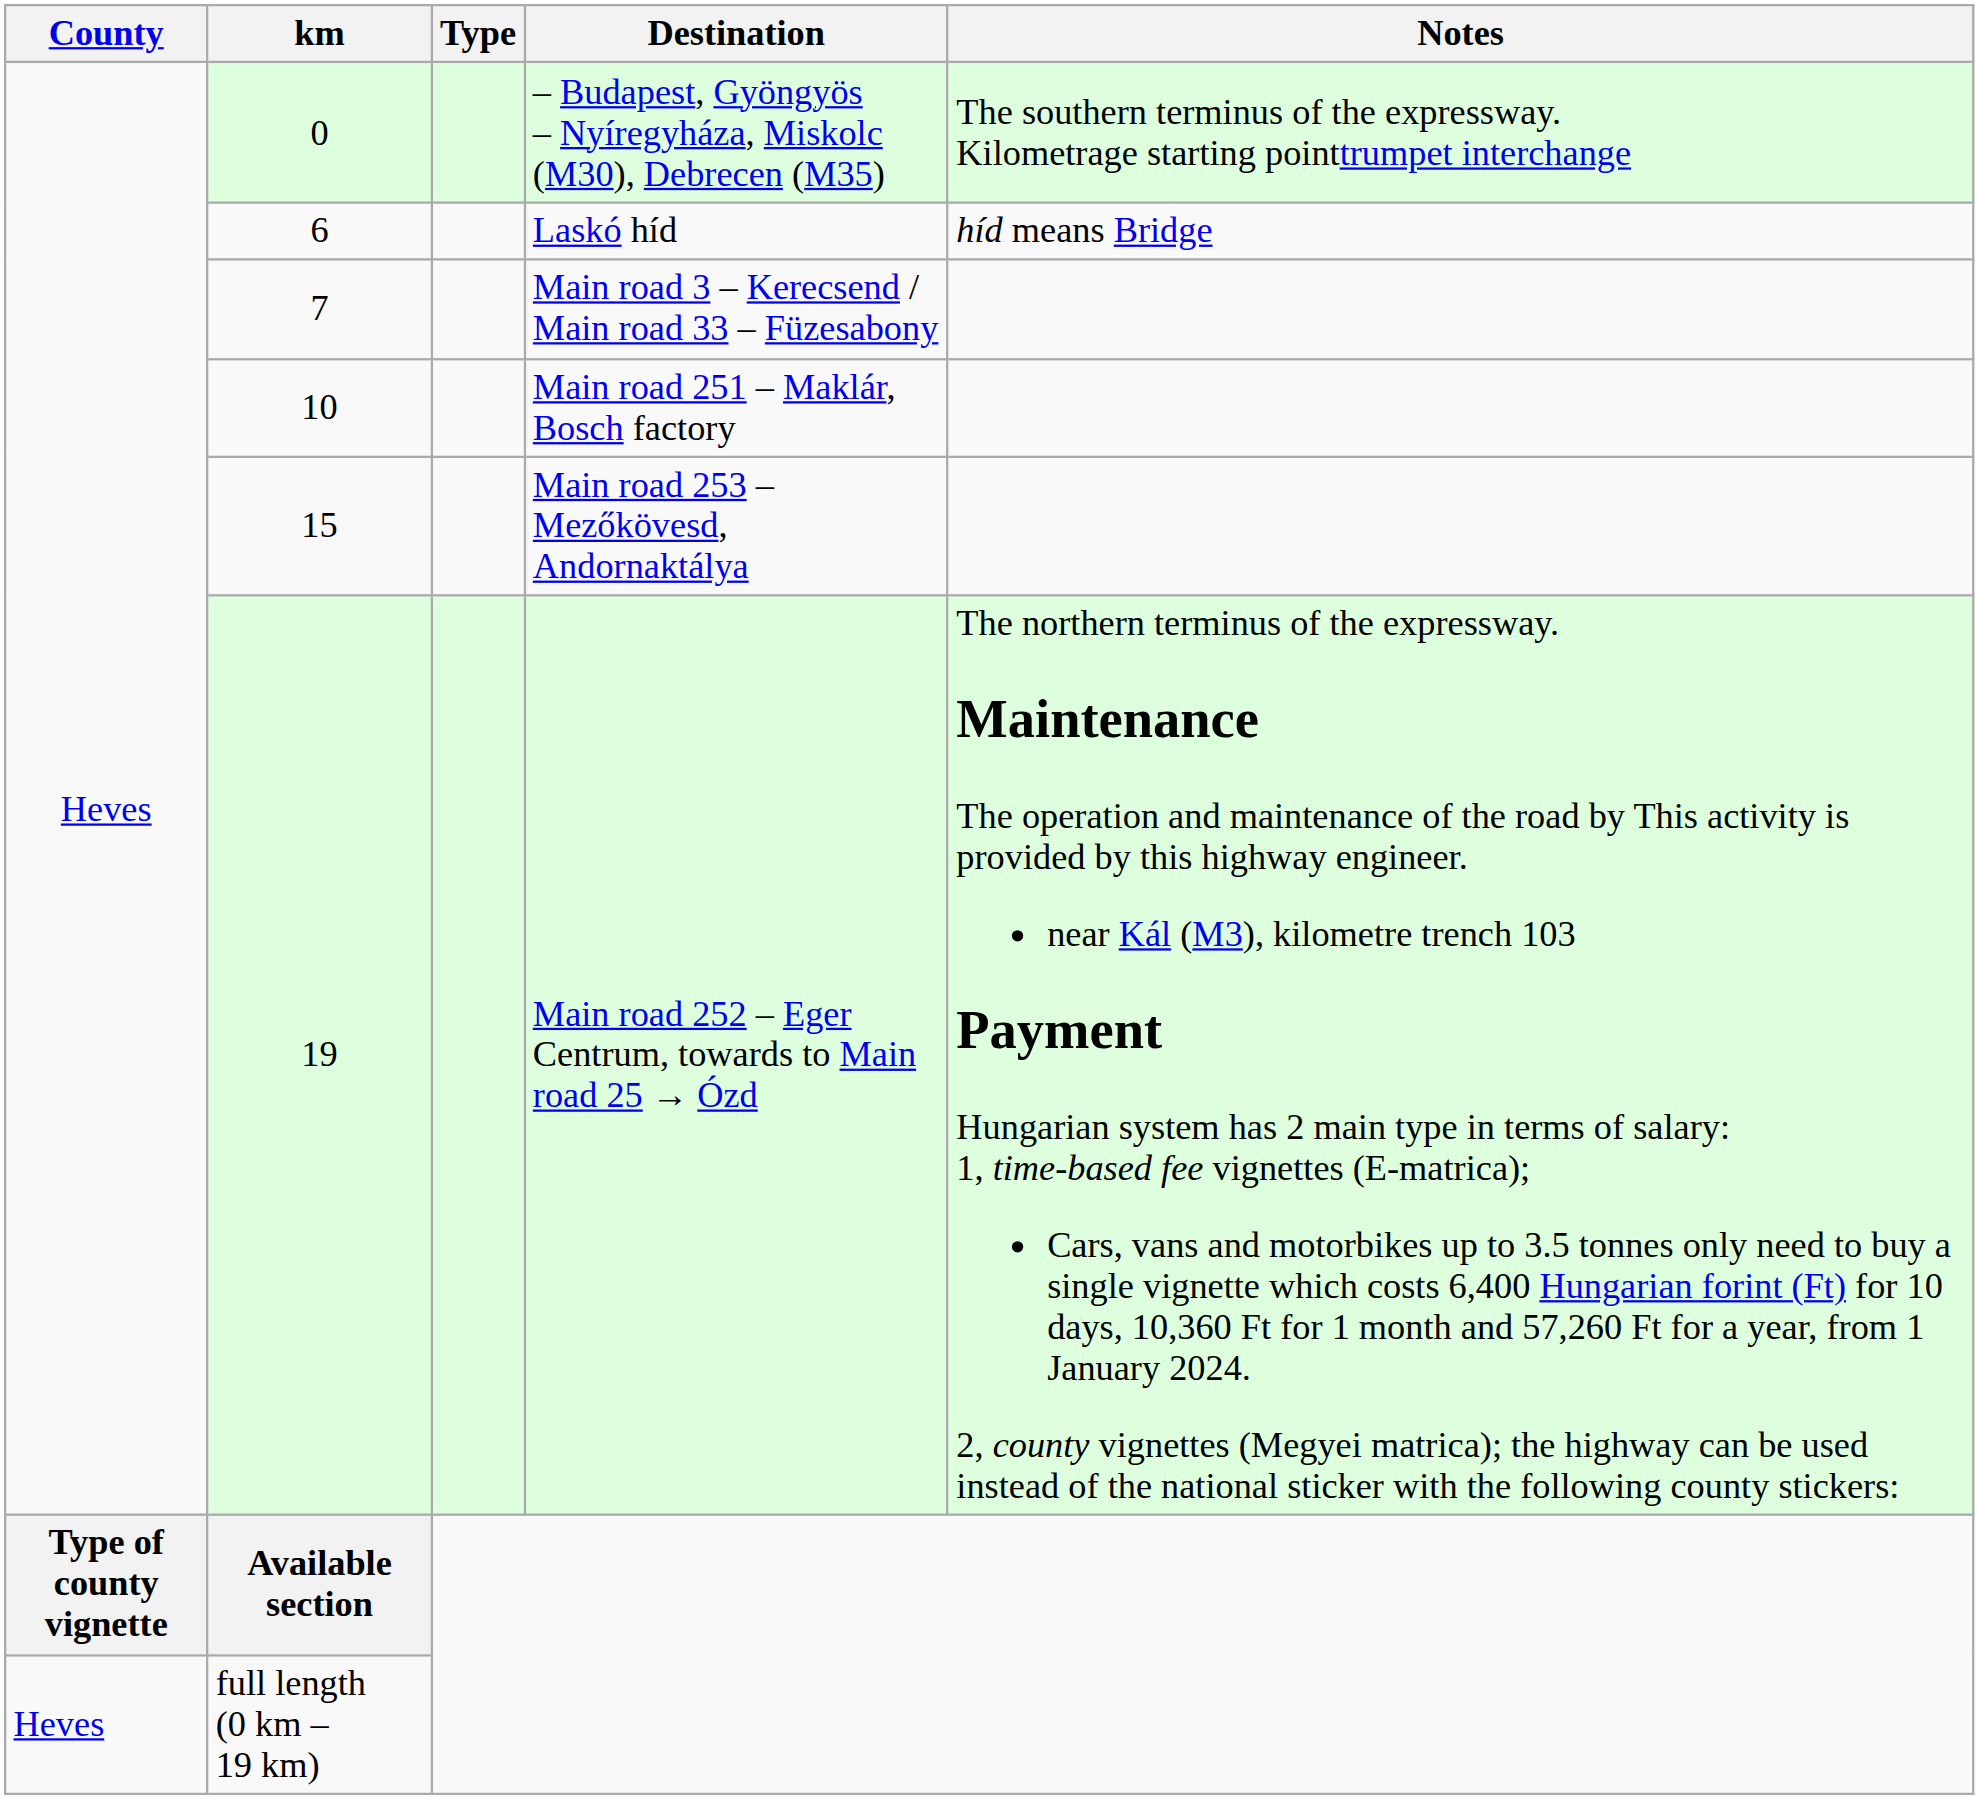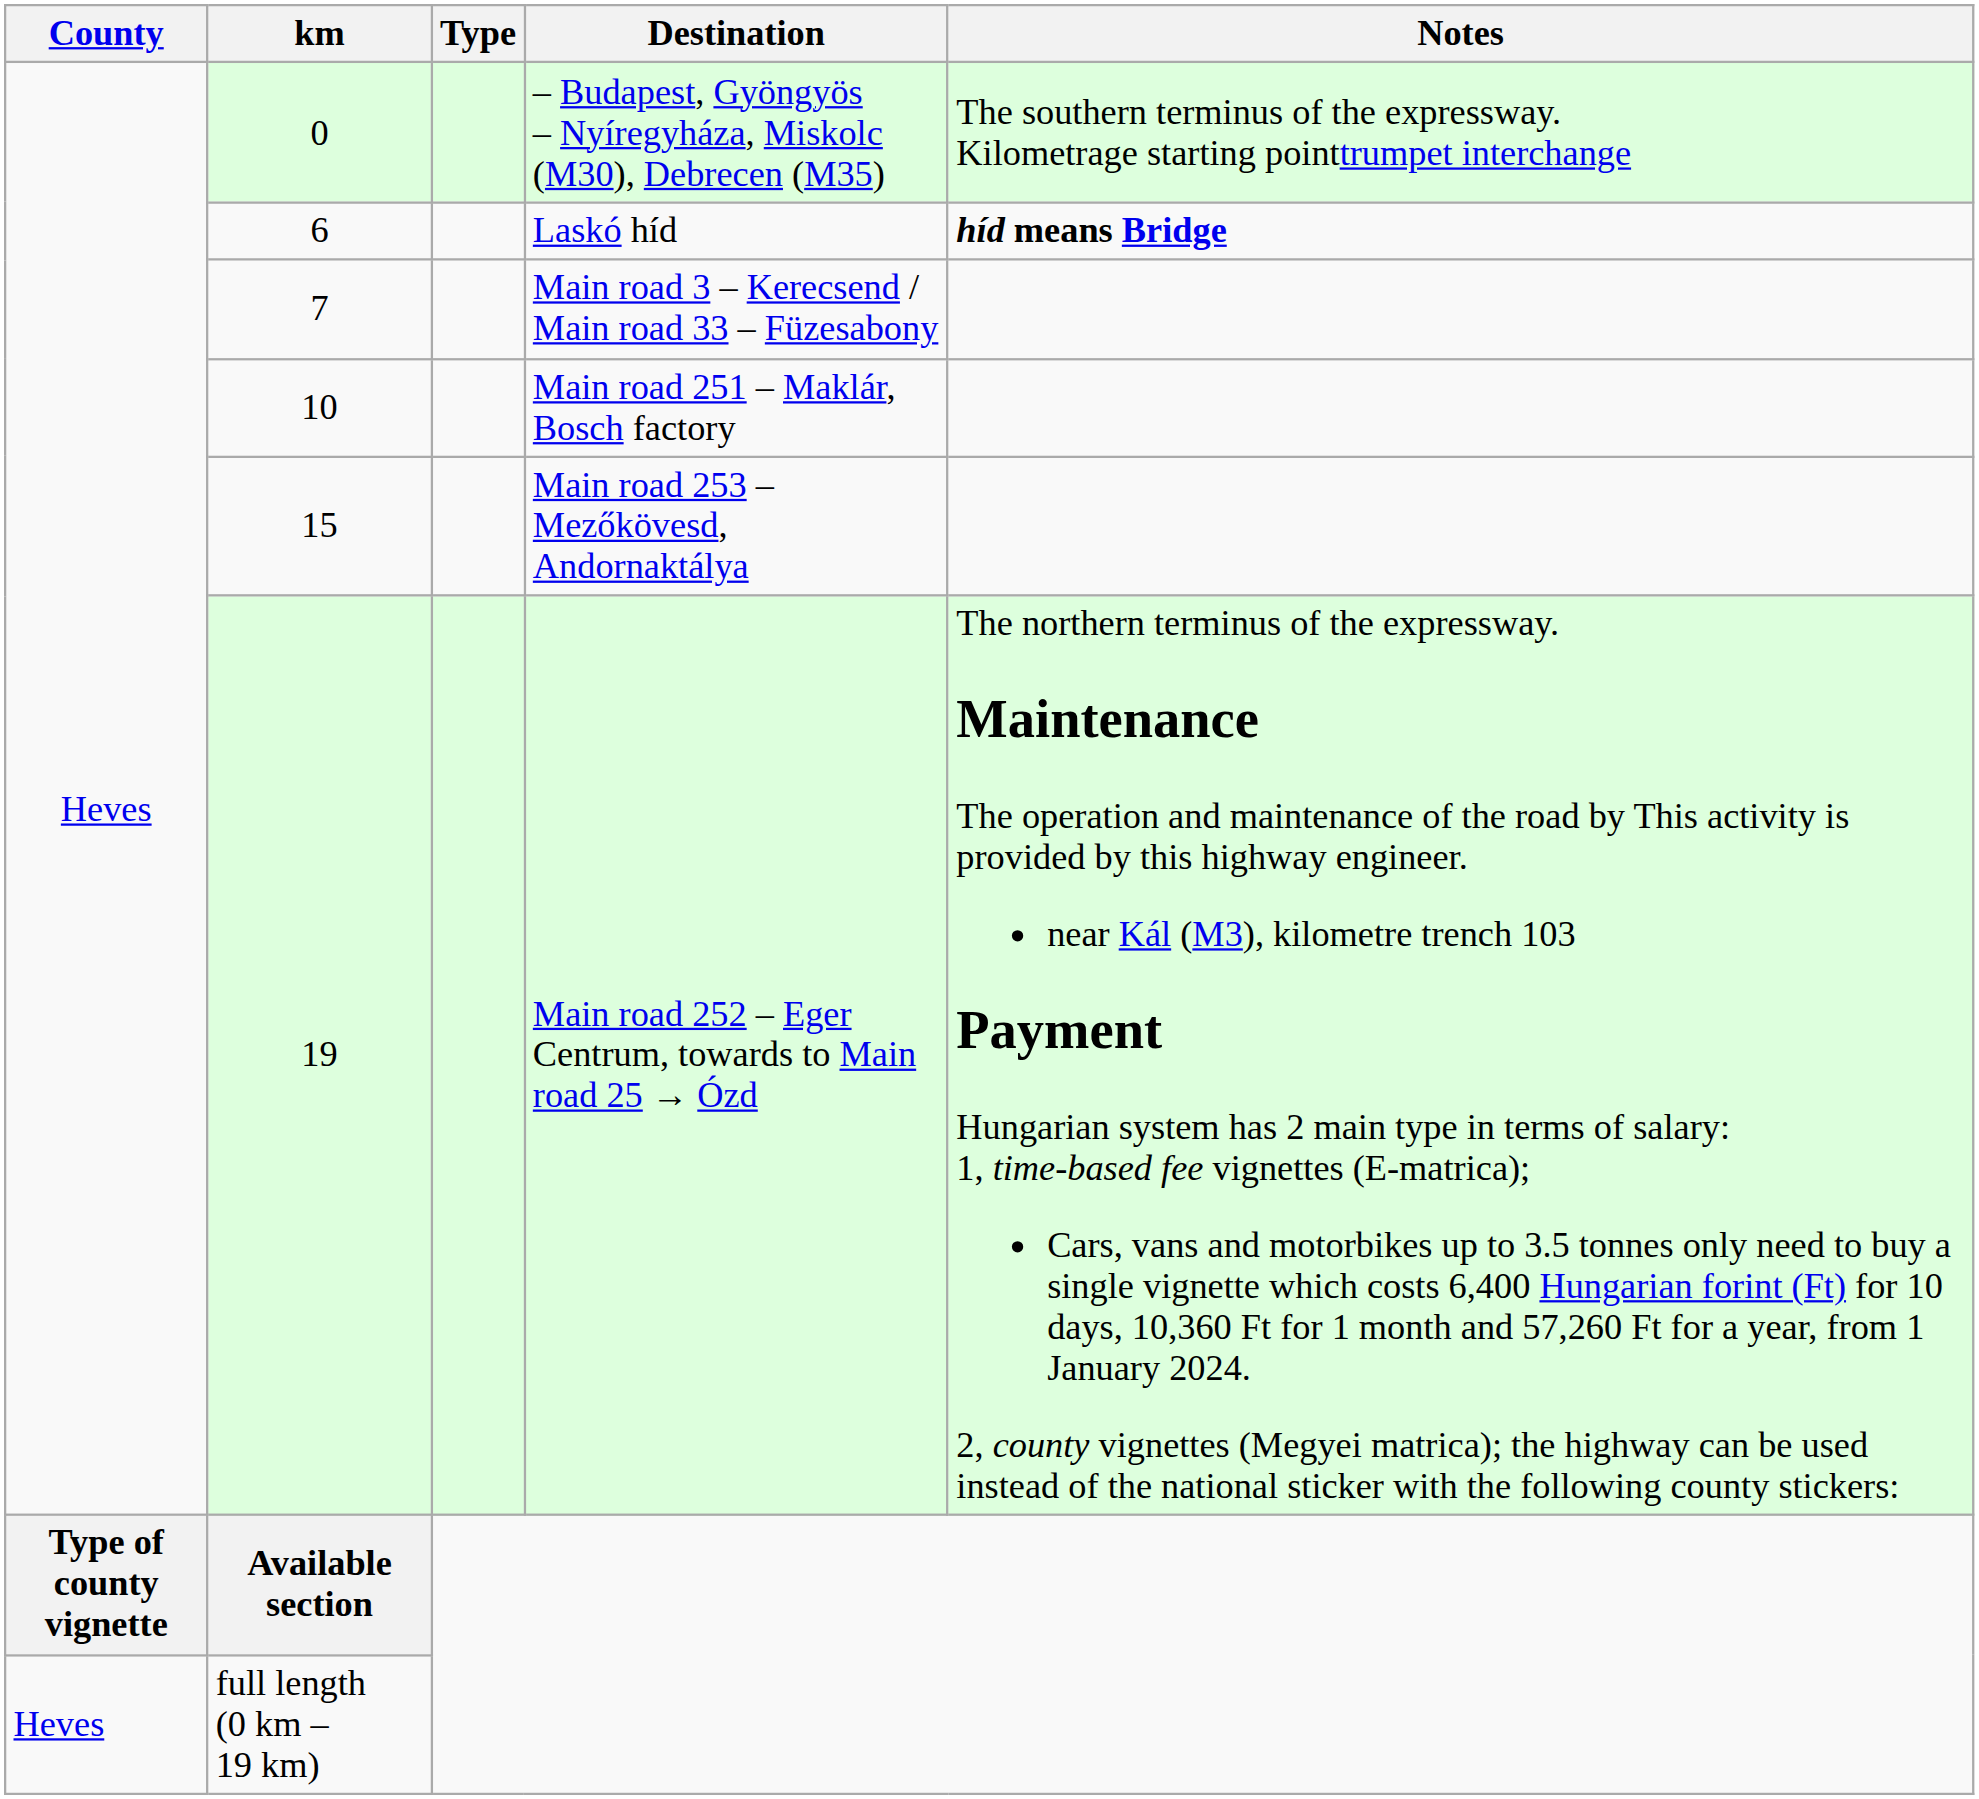(1084, 230) normal -> (1092, 230) bold
